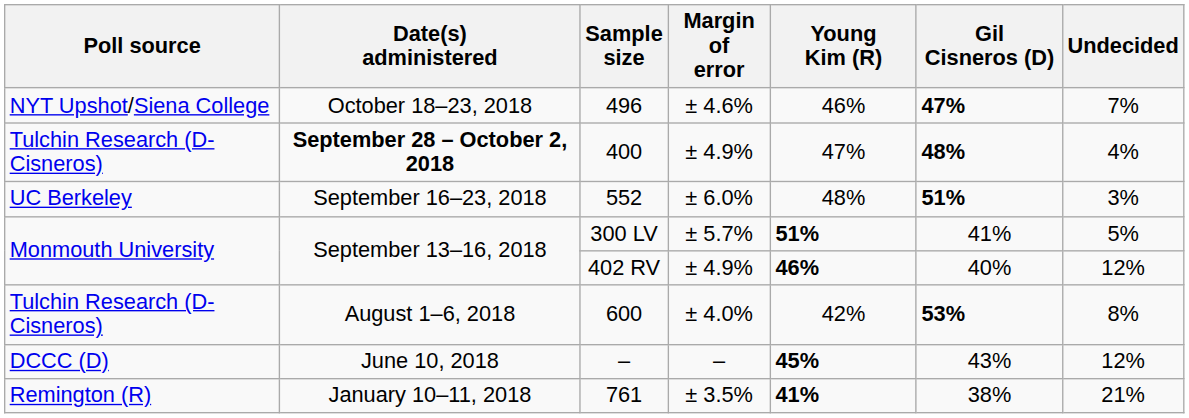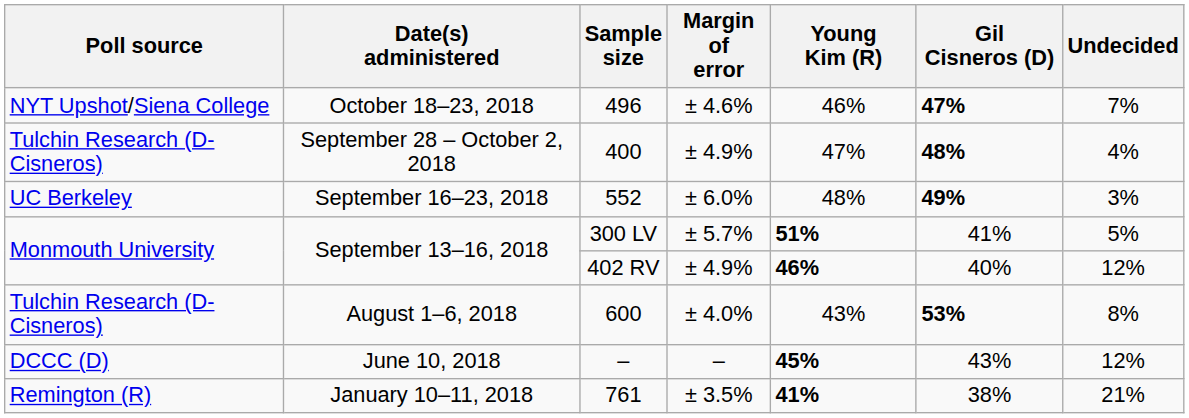(430, 151) bold -> (432, 151) normal
(943, 198) 51% -> (943, 198) 49%
(843, 314) 42% -> (843, 314) 43%
